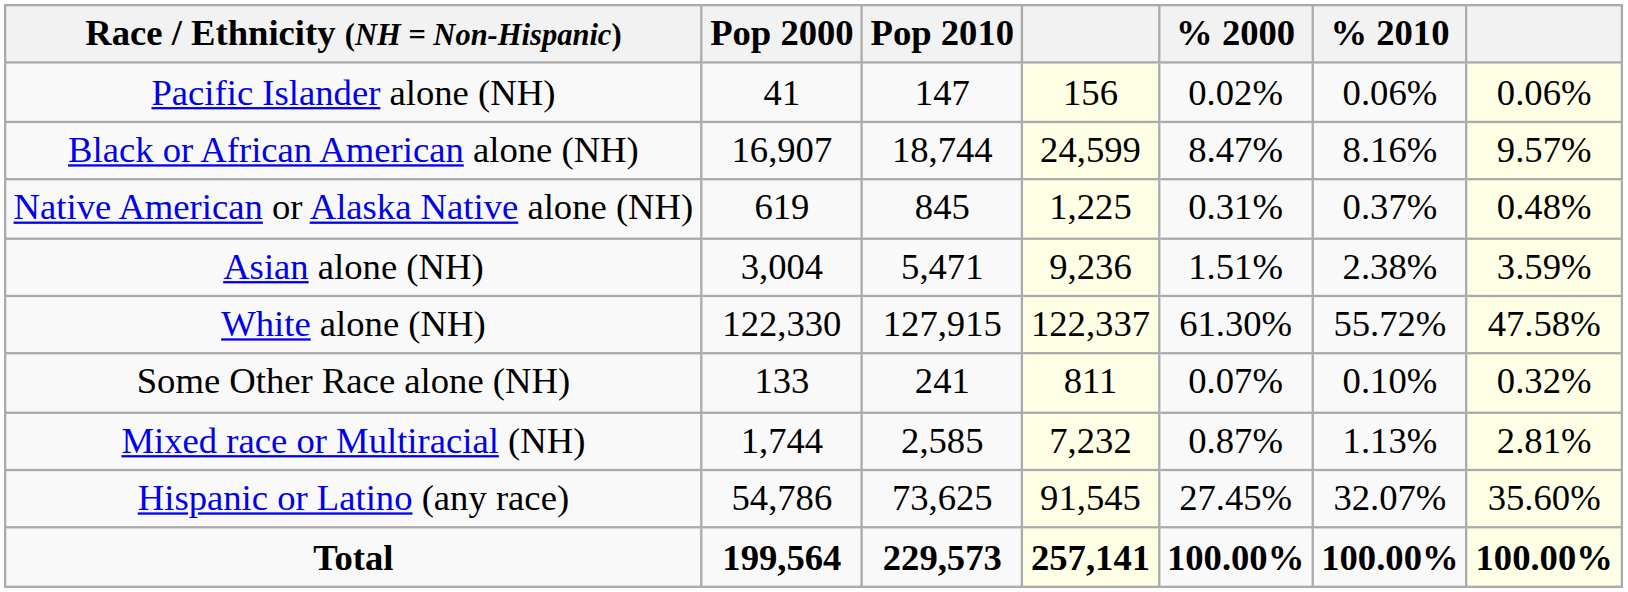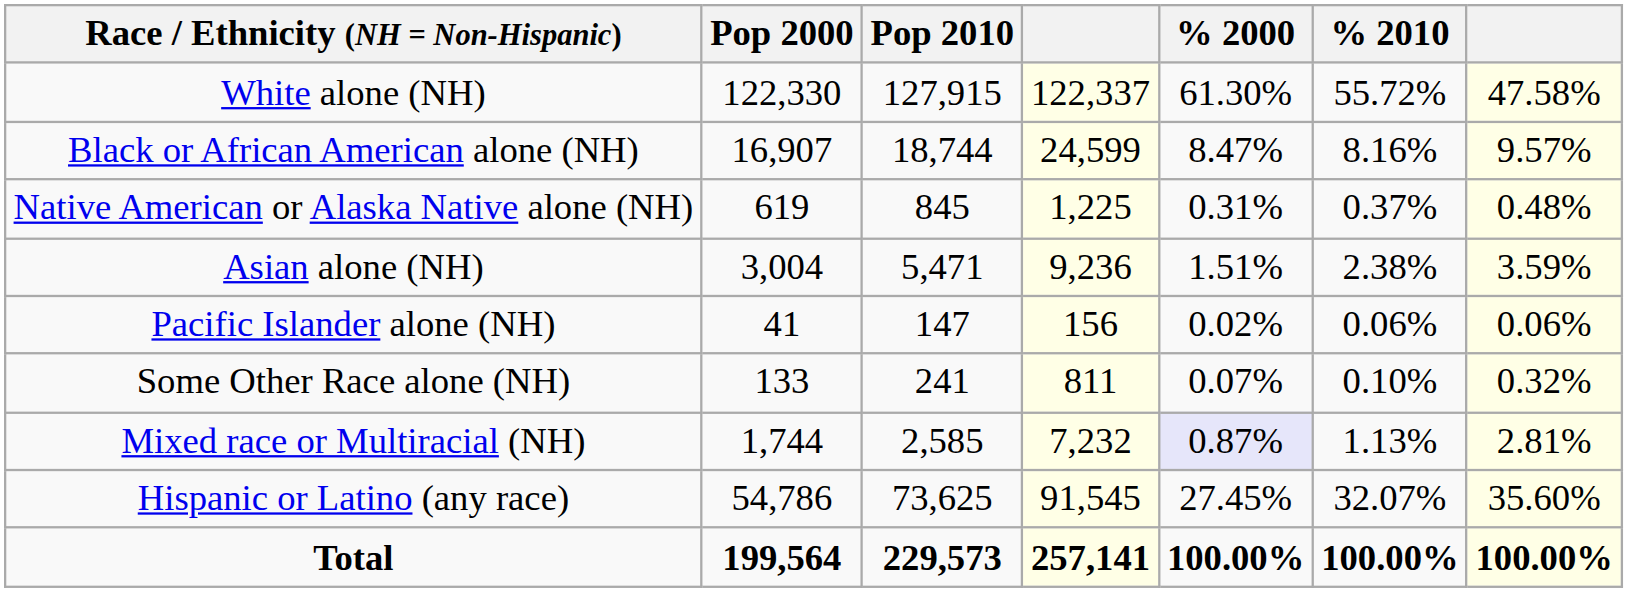rows swapped: (353, 324) <-> (353, 91)
(1236, 440) no background -> (1236, 440) lavender background
